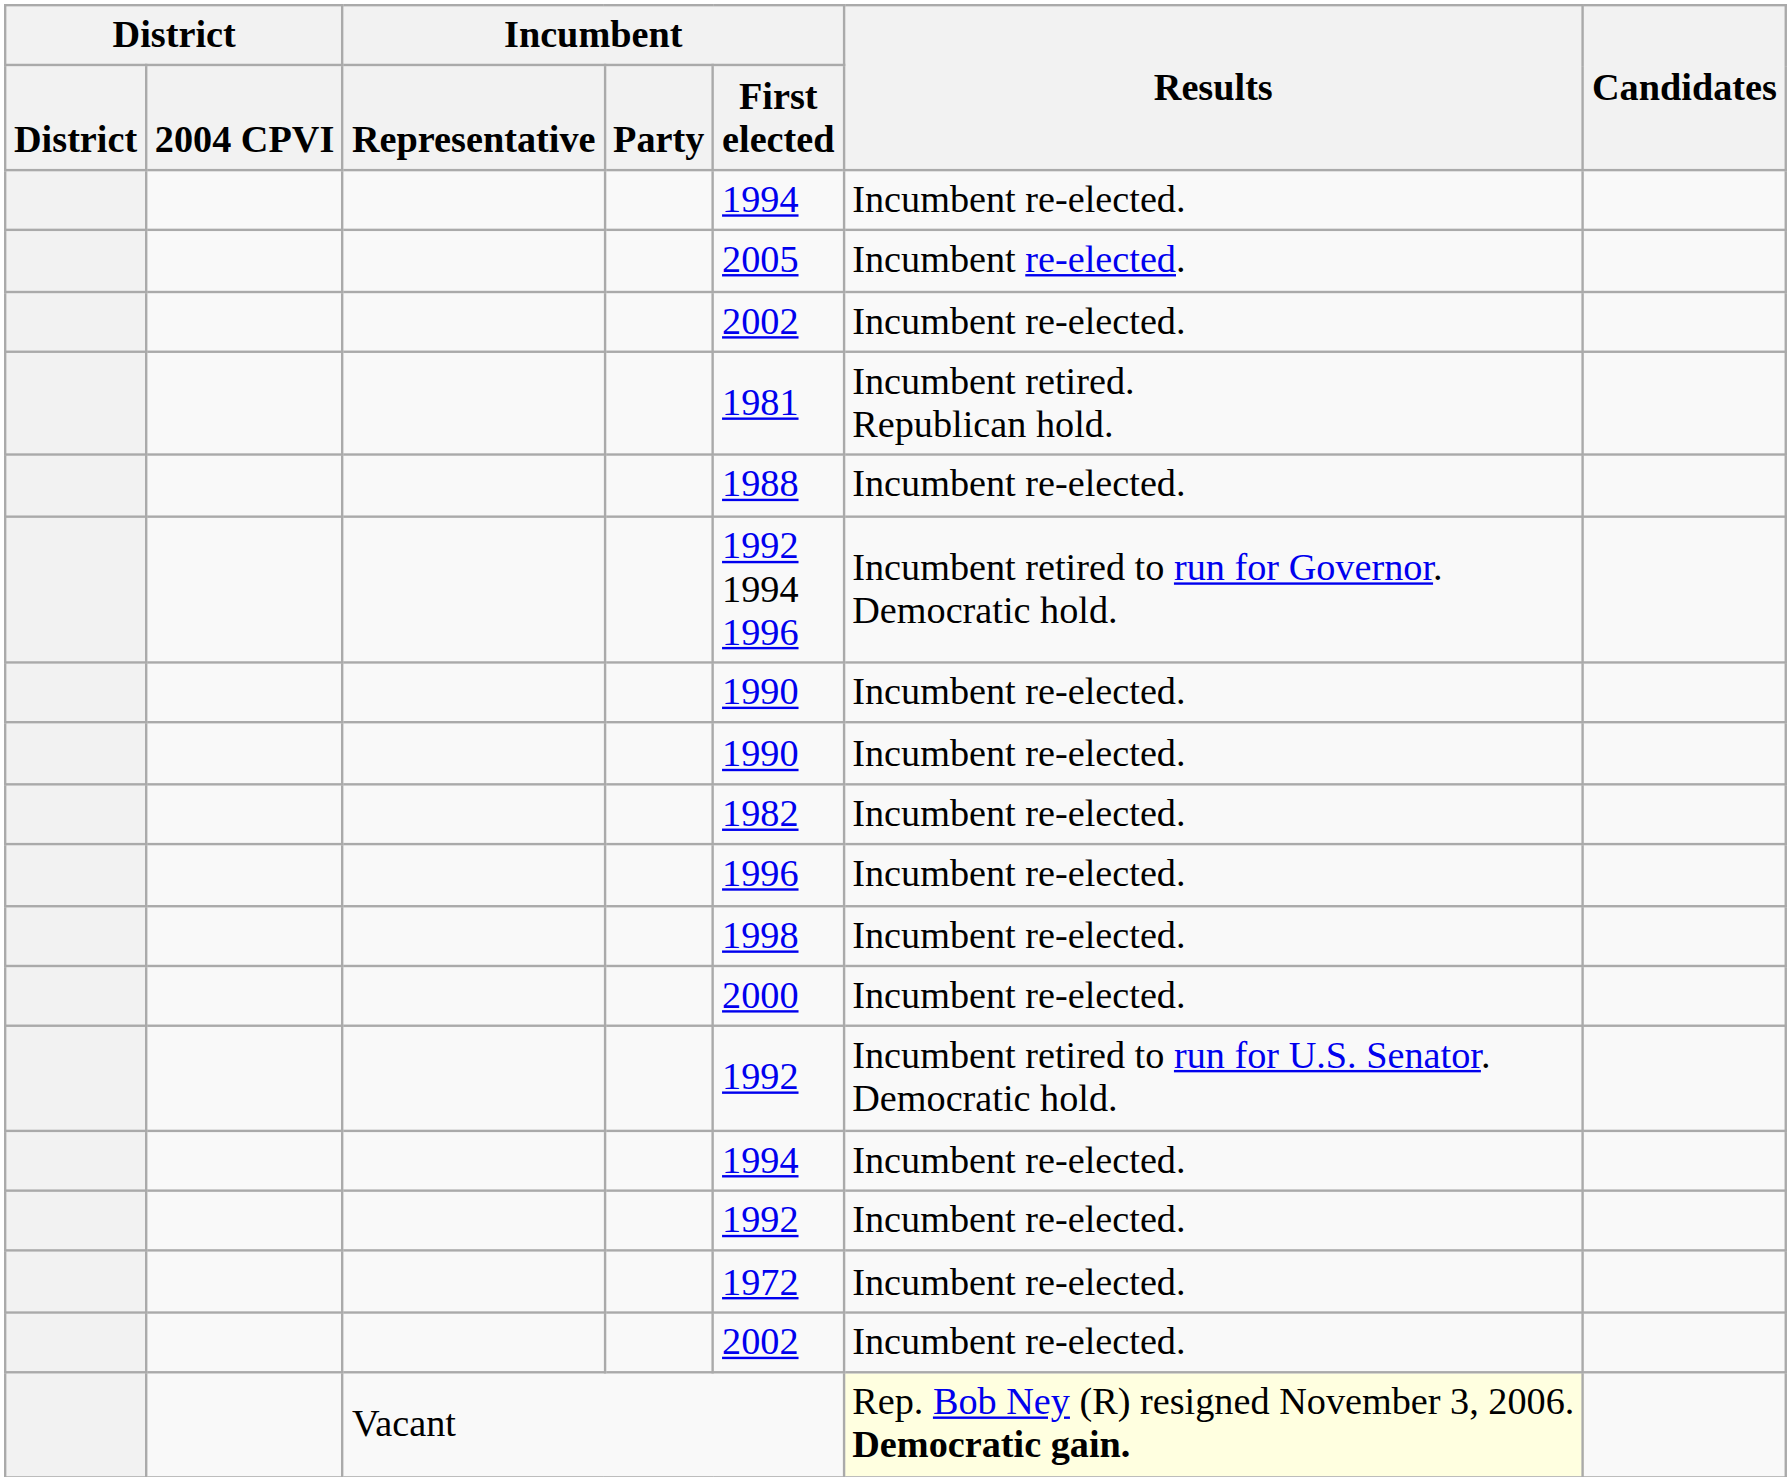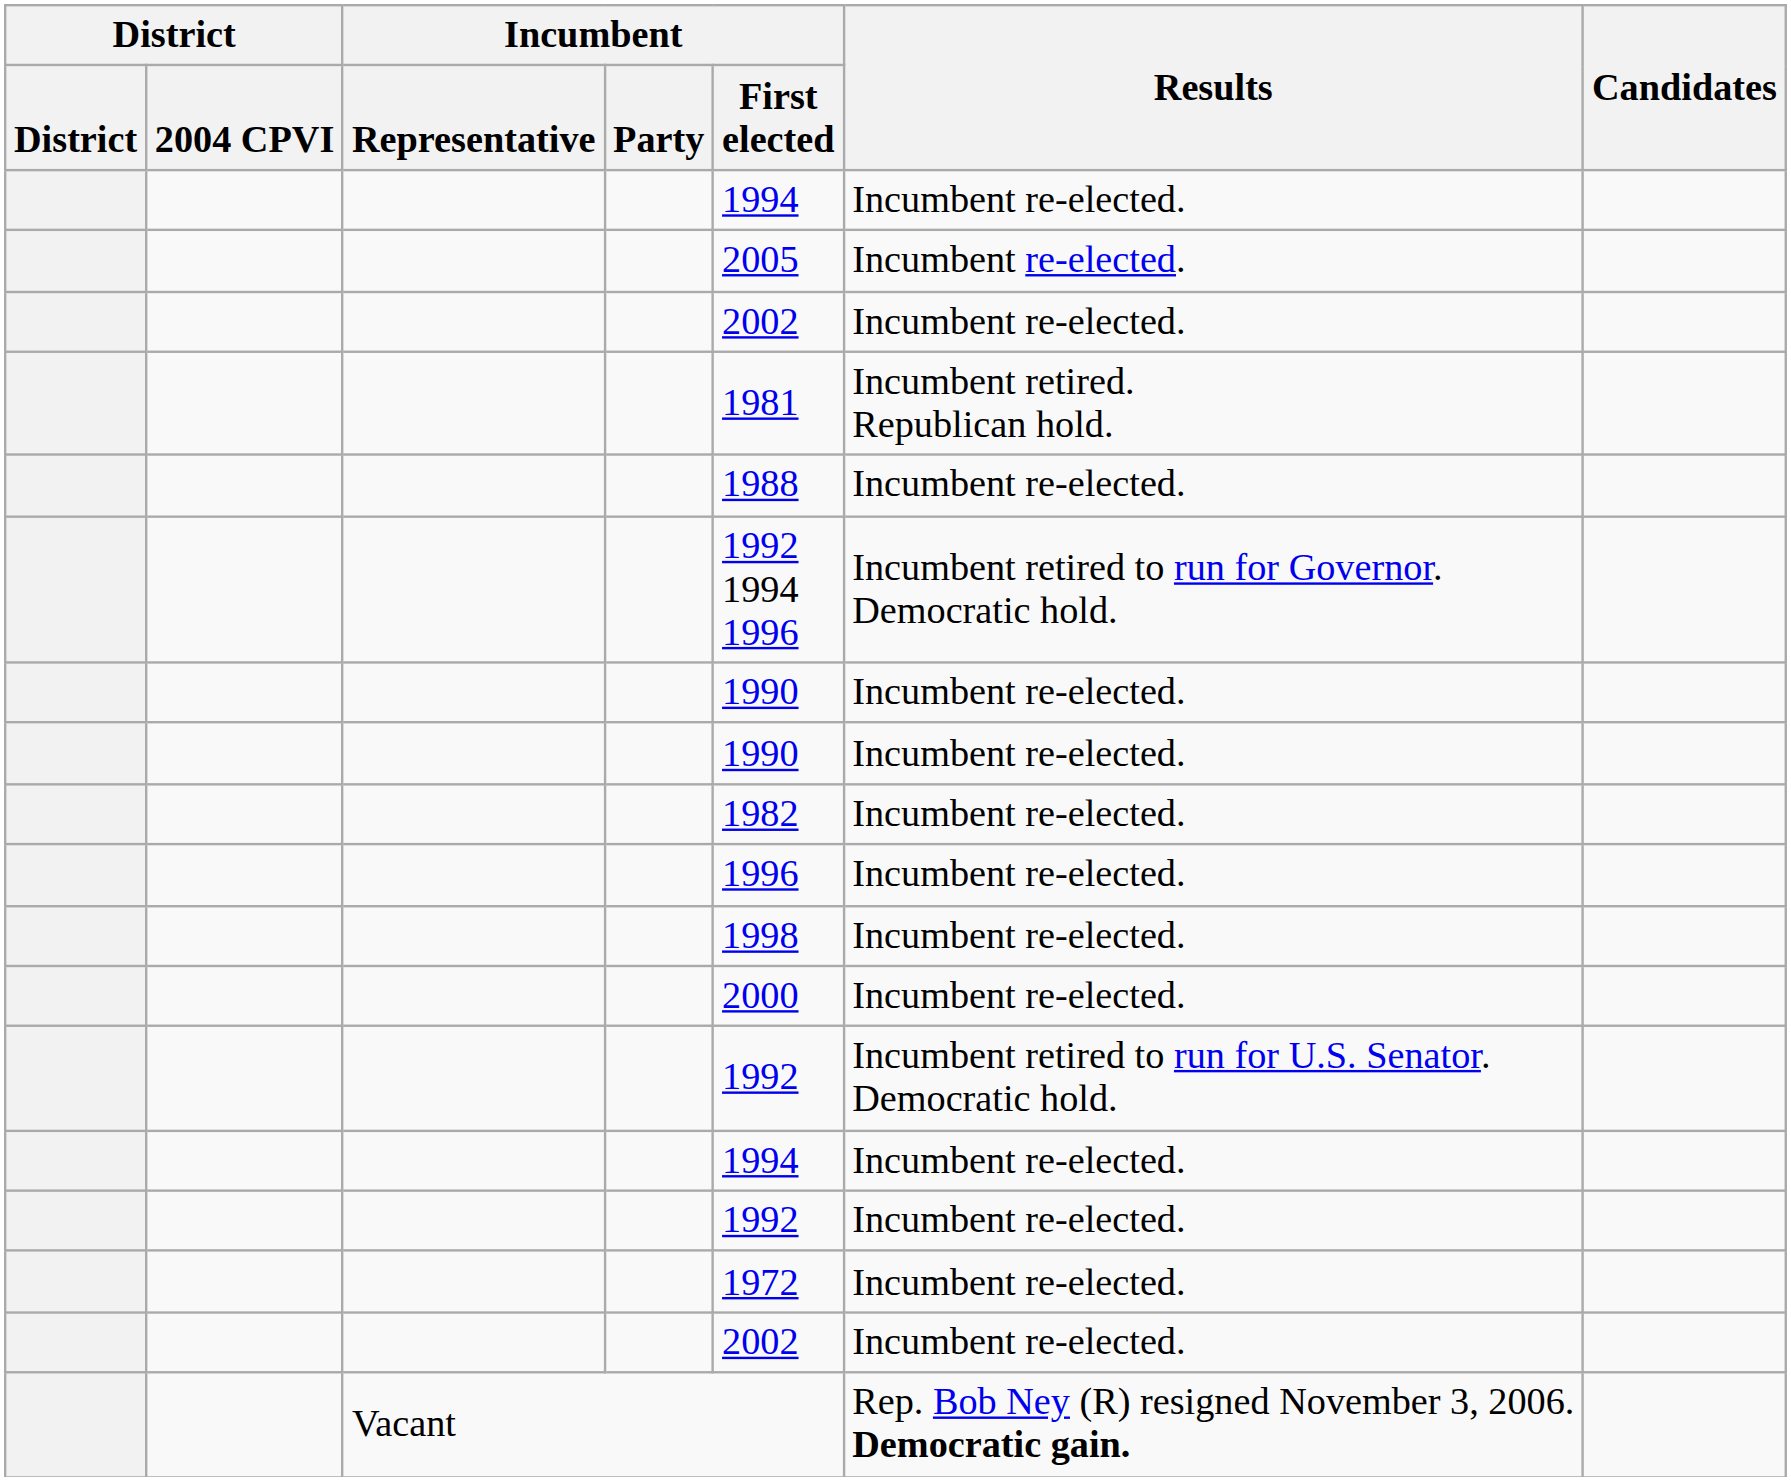(1213, 1423) lightyellow background -> (1213, 1423) no background
